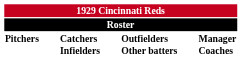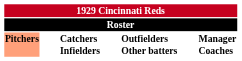(22, 39) no background -> (22, 39) lightsalmon background
